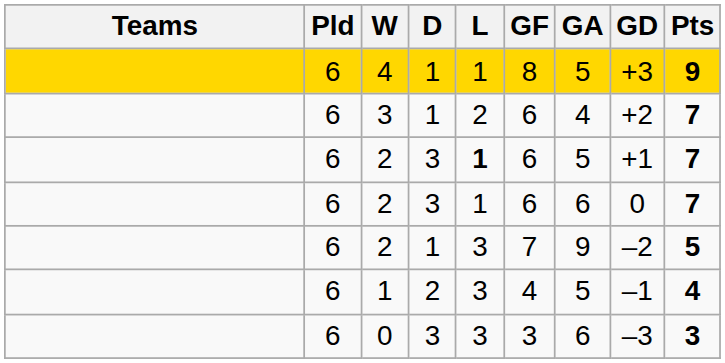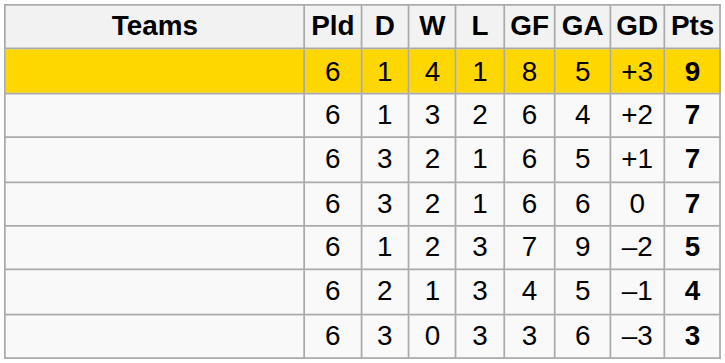columns swapped: (385, 26) <-> (432, 26)
(480, 159) bold -> (480, 159) normal
